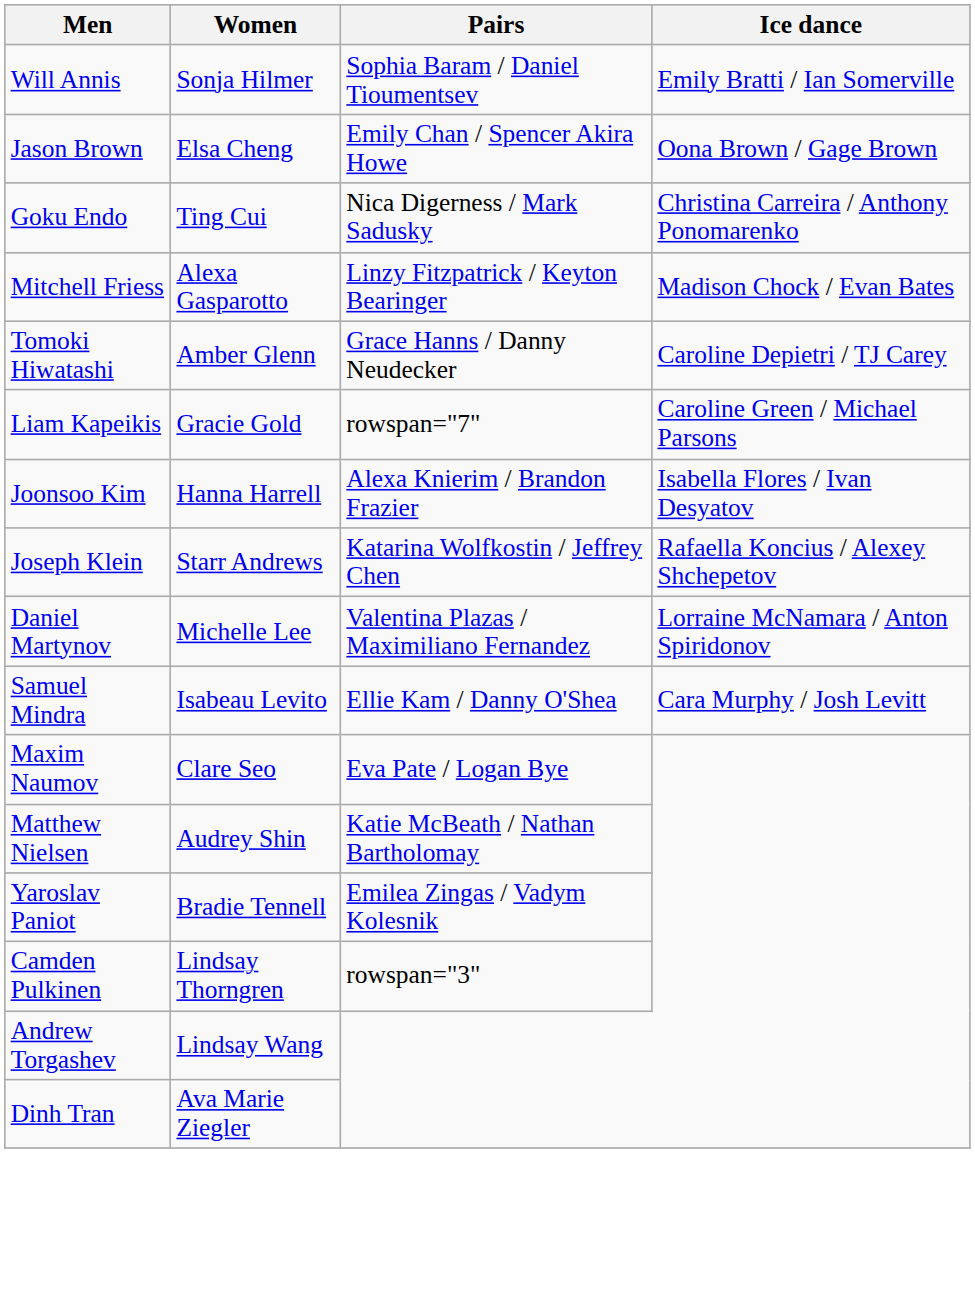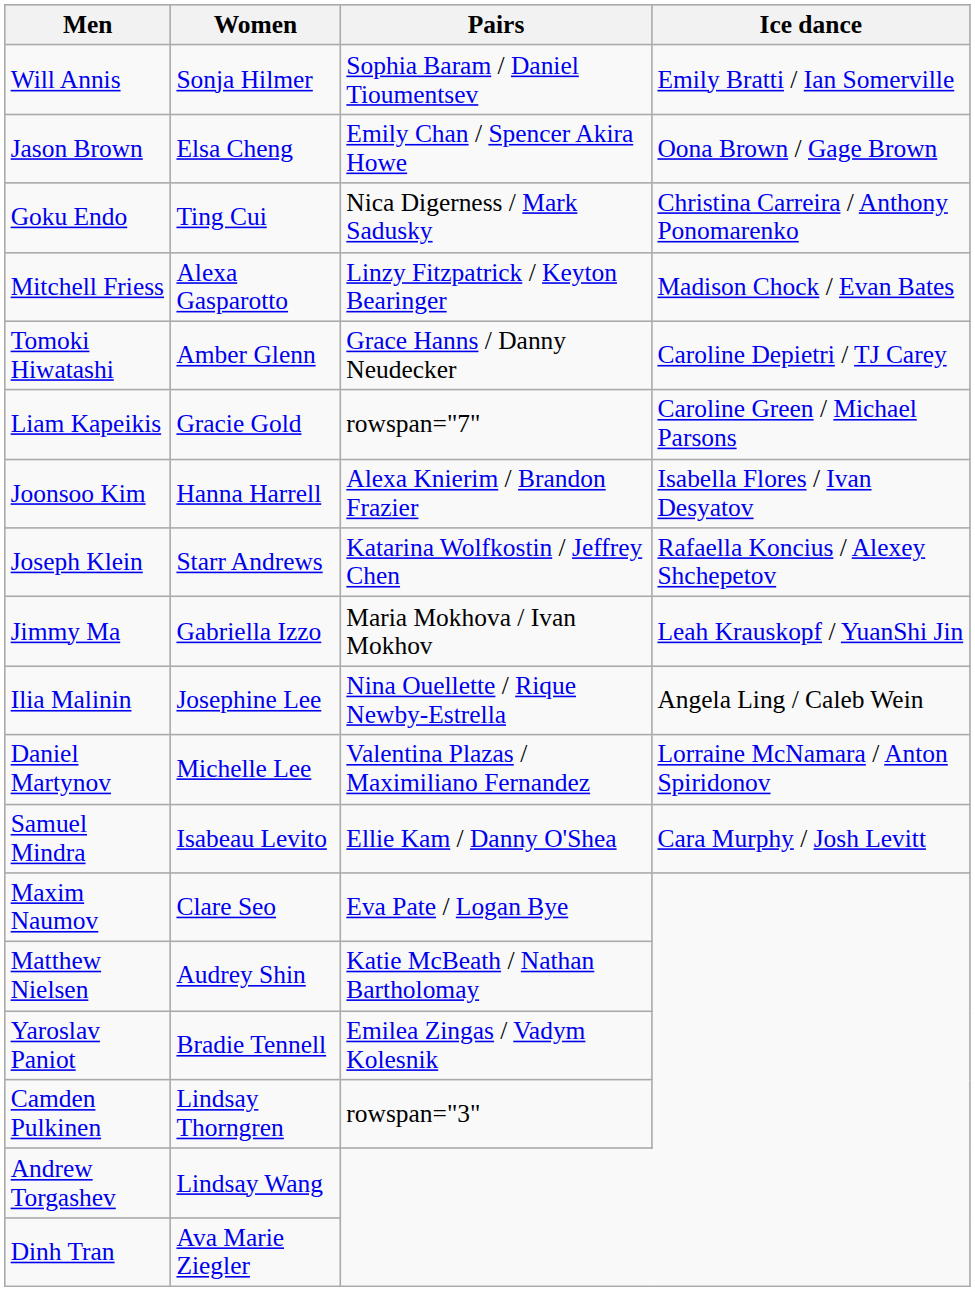+ row: (65, 631)
+ row: (71, 700)
